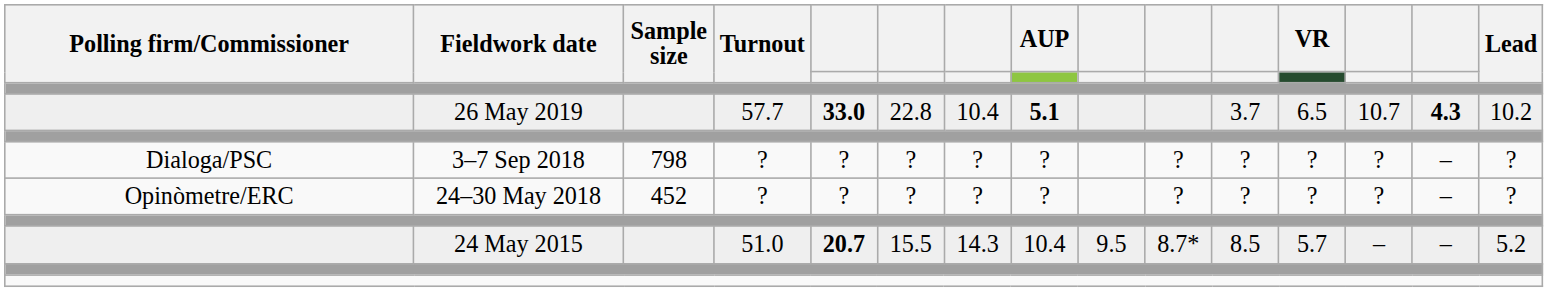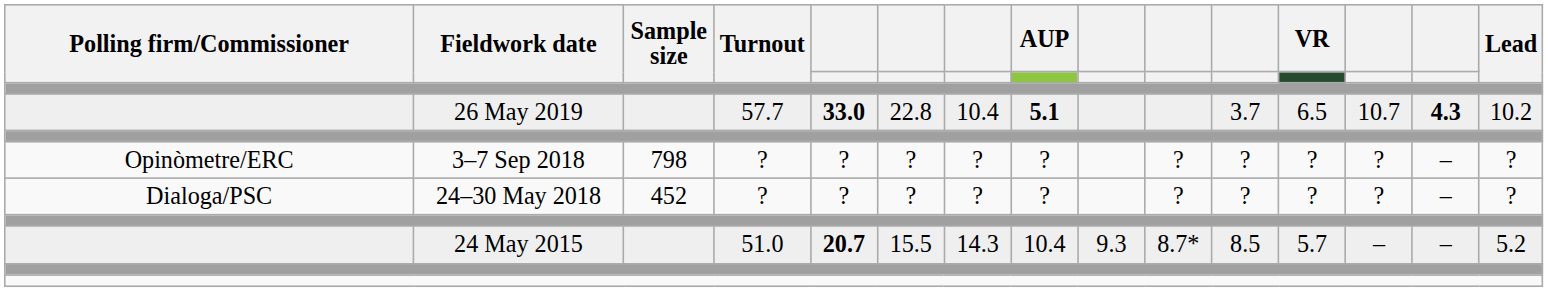(209, 160) Dialoga/PSC -> (209, 160) Opinòmetre/ERC
(209, 196) Opinòmetre/ERC -> (209, 196) Dialoga/PSC
(1111, 244) 9.5 -> (1111, 244) 9.3
